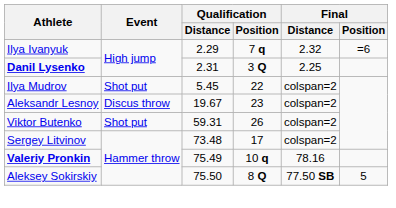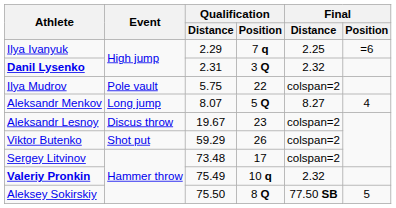(310, 49) 2.32 -> (314, 49) 2.25
(310, 67) 2.25 -> (314, 67) 2.32
(125, 86) Shot put -> (132, 86) Pole vault
(208, 86) 5.45 -> (211, 86) 5.75
+ row: (54, 104)
(208, 122) 59.31 -> (211, 140) 59.29
(310, 158) 78.16 -> (314, 177) 2.32
